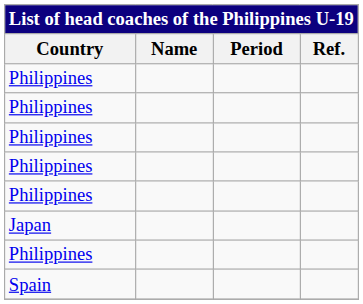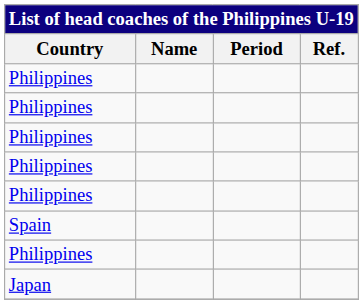rows swapped: (30, 225) <-> (30, 284)
